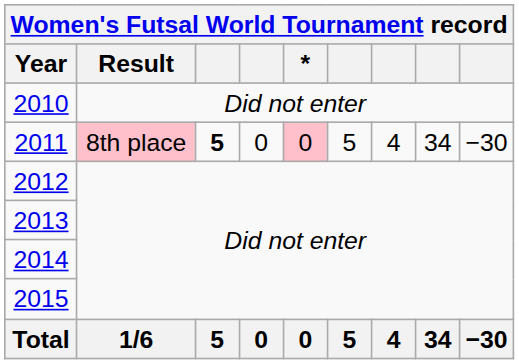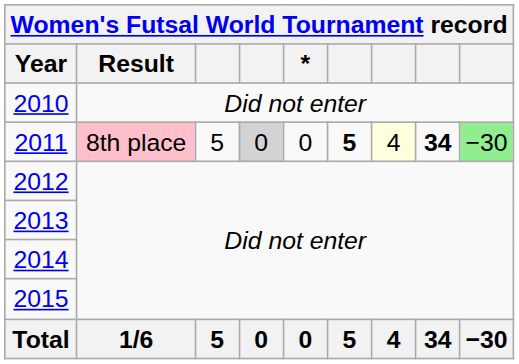(217, 142) bold -> (217, 142) normal
(261, 142) no background -> (261, 142) lightgrey background
(305, 142) pink background -> (305, 142) no background
(349, 142) normal -> (349, 142) bold
(394, 142) no background -> (394, 142) lightyellow background
(438, 142) normal -> (438, 142) bold
(487, 142) no background -> (487, 142) lightgreen background
